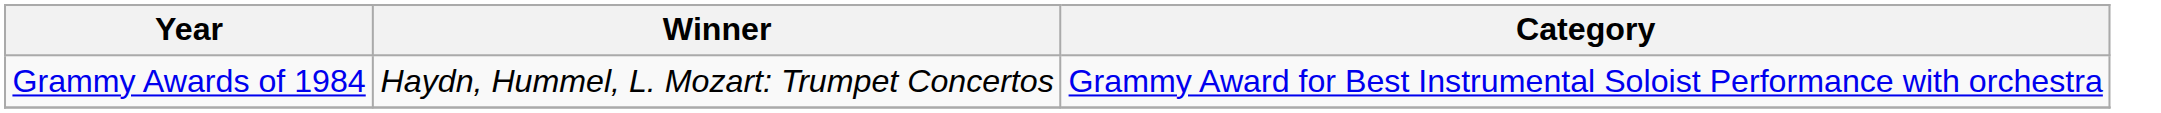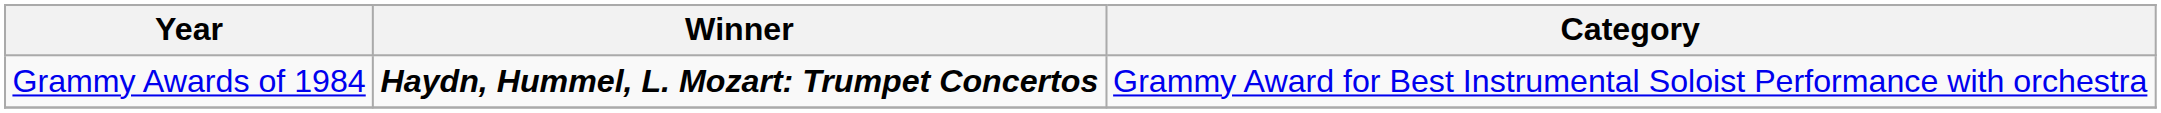(717, 81) normal -> (739, 81) bold
